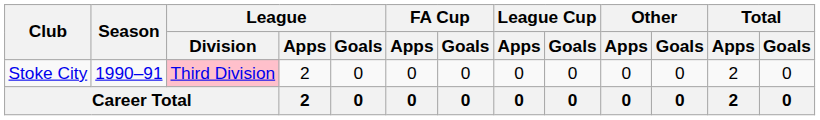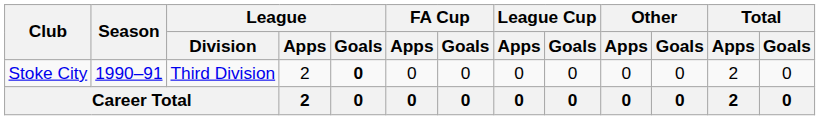(223, 73) pink background -> (223, 73) no background
(358, 73) normal -> (358, 73) bold
